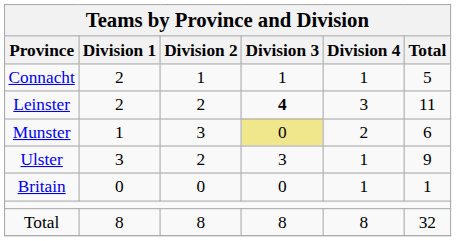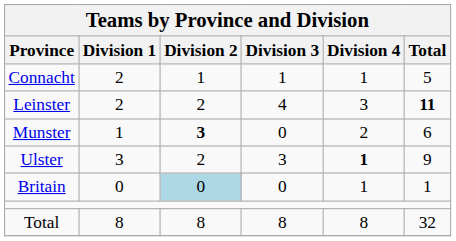(282, 104) bold -> (282, 104) normal
(427, 104) normal -> (427, 104) bold
(201, 132) normal -> (201, 132) bold
(282, 132) khaki background -> (282, 132) no background
(364, 159) normal -> (364, 159) bold
(201, 186) no background -> (201, 186) lightblue background
